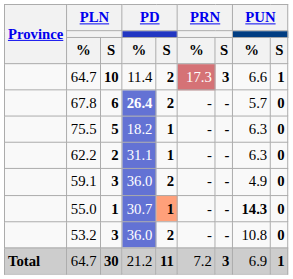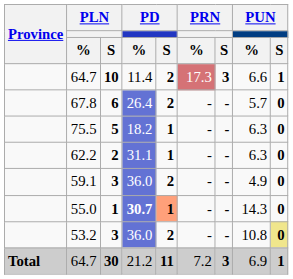(140, 103) bold -> (140, 103) normal
(140, 208) normal -> (140, 208) bold
(254, 208) bold -> (254, 208) normal
(281, 234) no background -> (281, 234) khaki background
